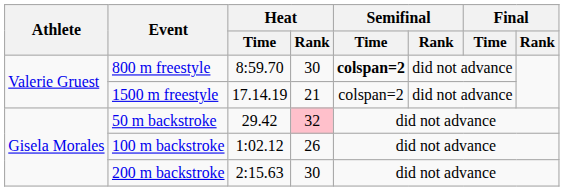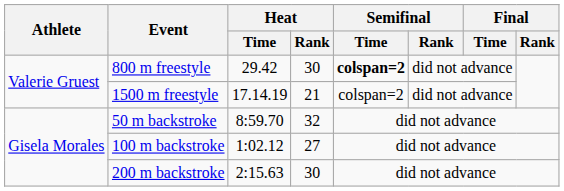(260, 68) 8:59.70 -> (260, 68) 29.42
(260, 121) 29.42 -> (260, 121) 8:59.70
(312, 121) pink background -> (312, 121) no background
(312, 147) 26 -> (312, 147) 27
